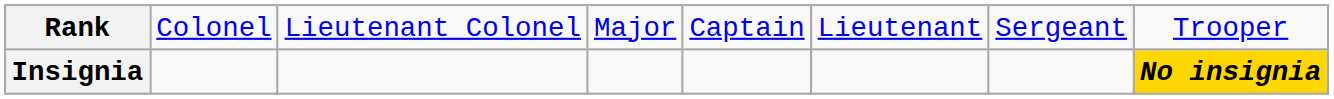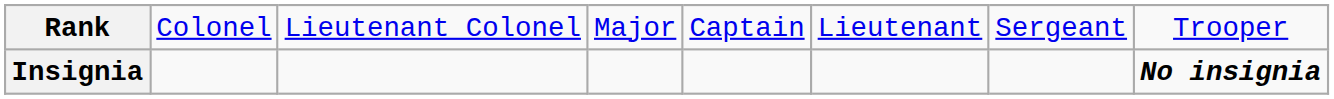(1231, 72) gold background -> (1231, 72) no background
